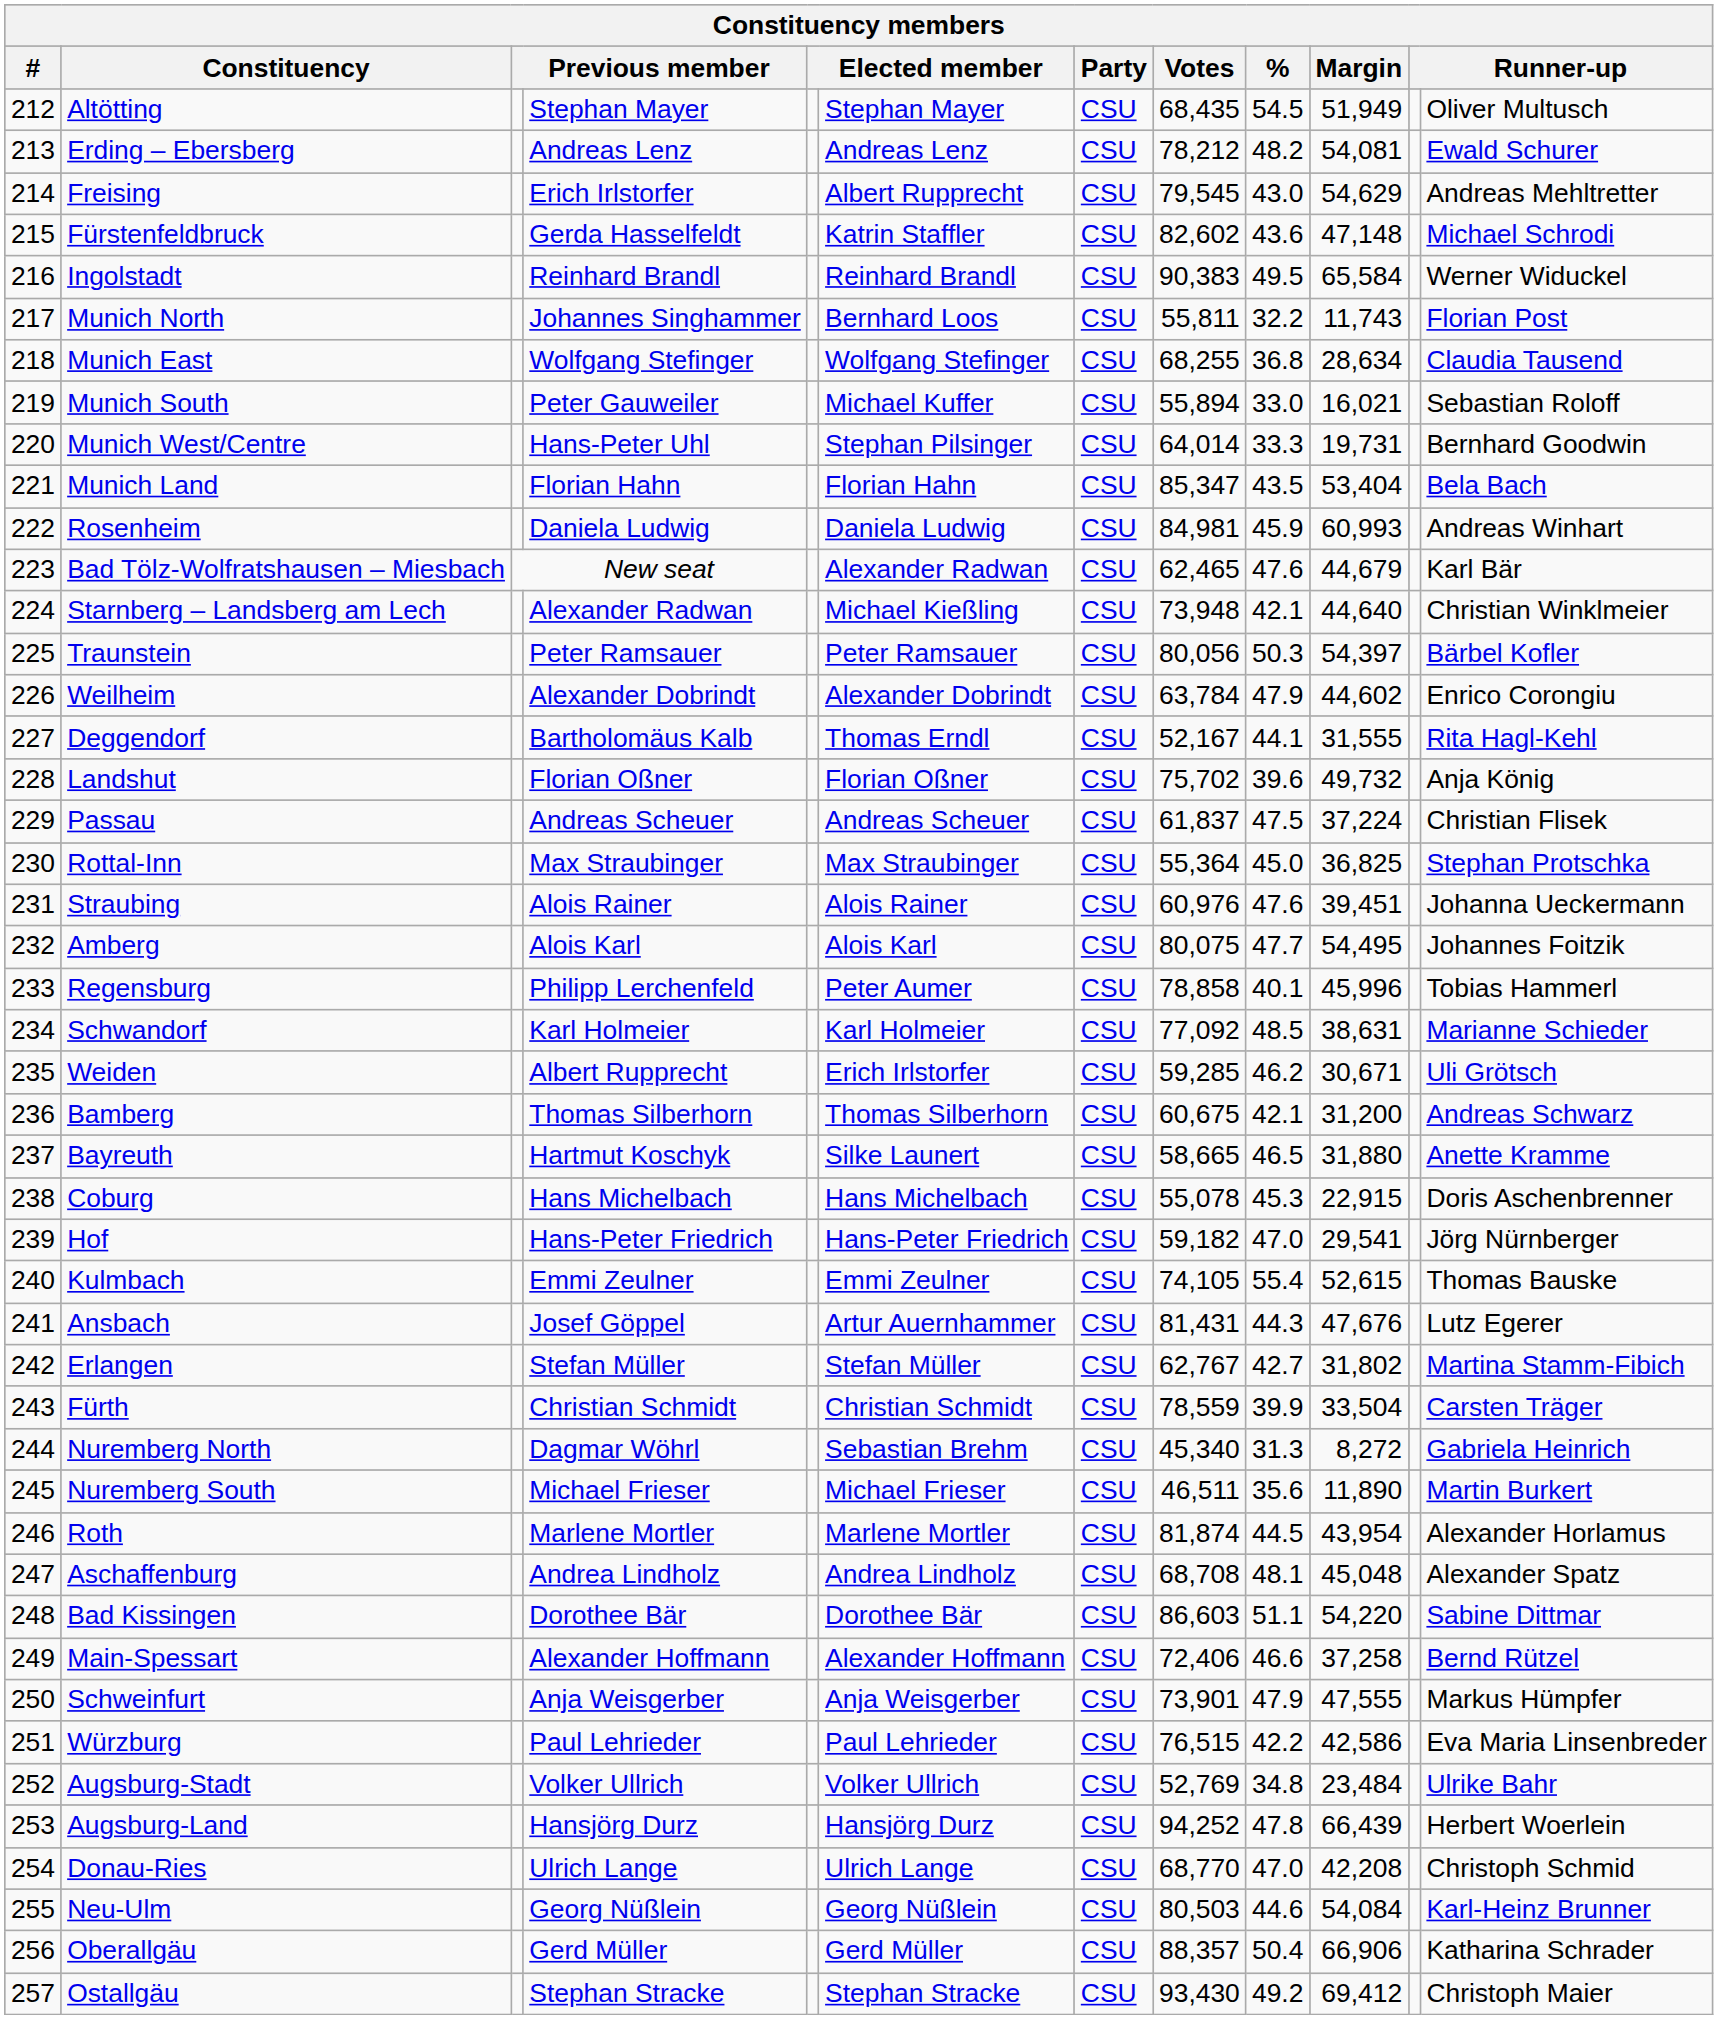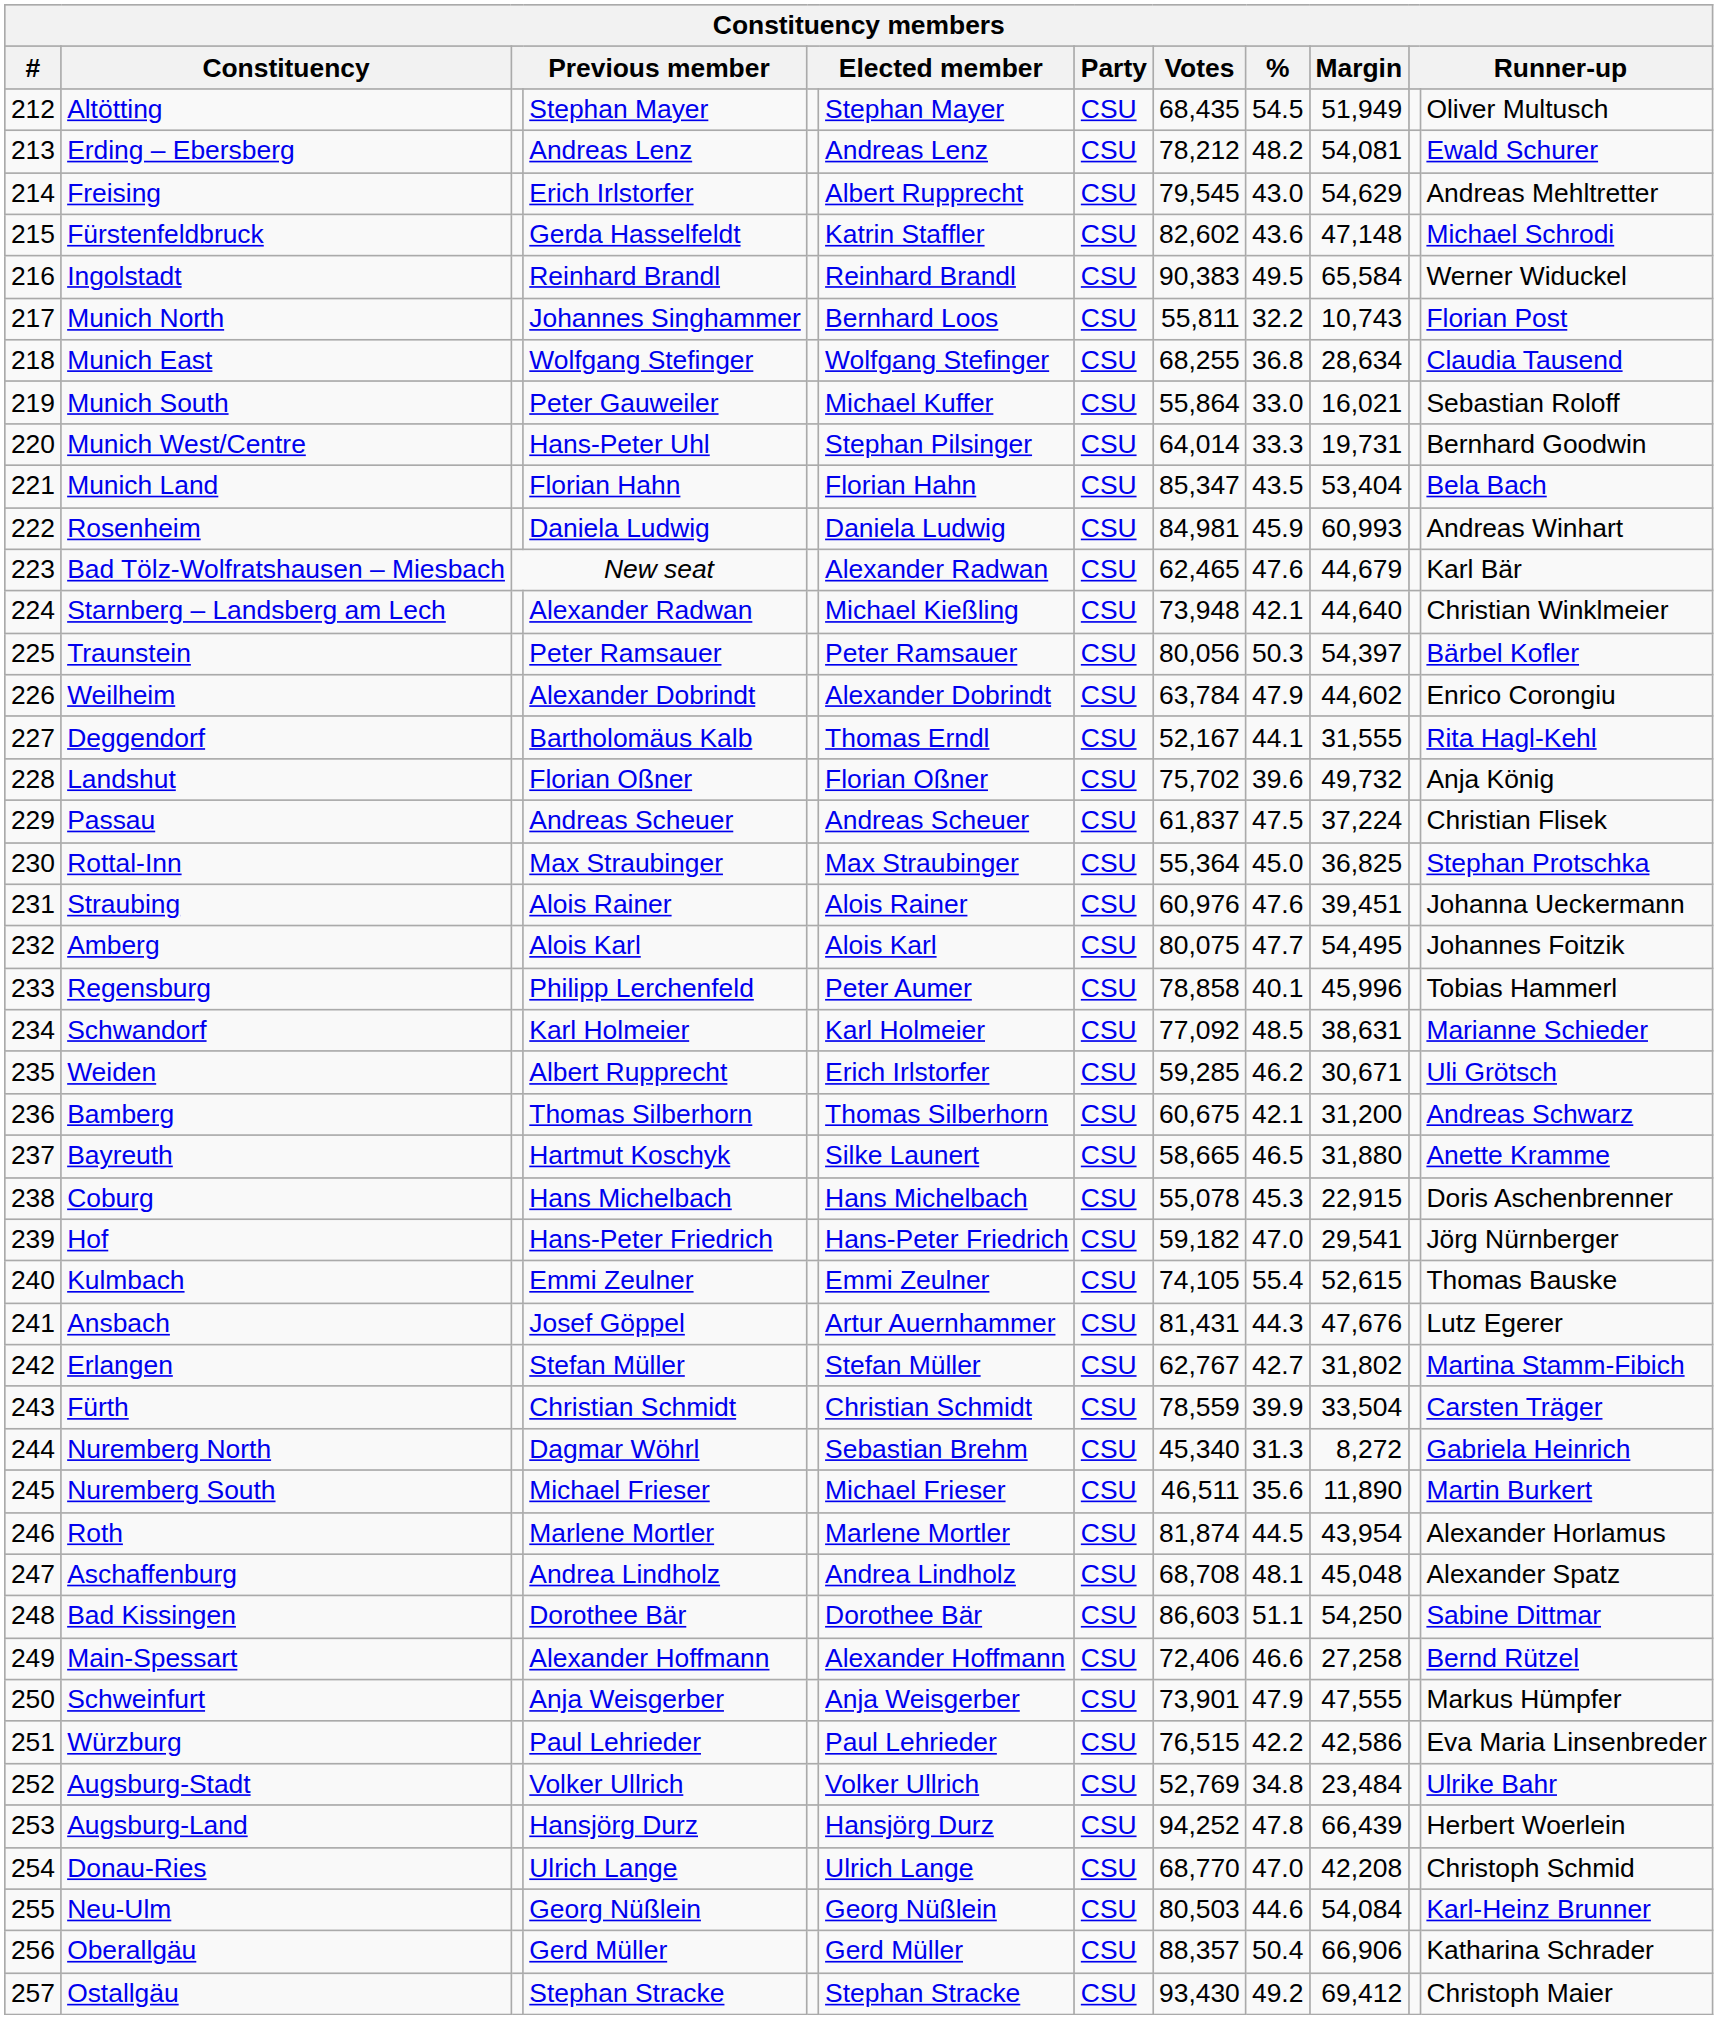(1363, 318) 11,743 -> (1362, 318) 10,743
(1199, 402) 55,894 -> (1199, 402) 55,864
(1362, 1616) 54,220 -> (1362, 1616) 54,250
(1362, 1658) 37,258 -> (1362, 1658) 27,258
